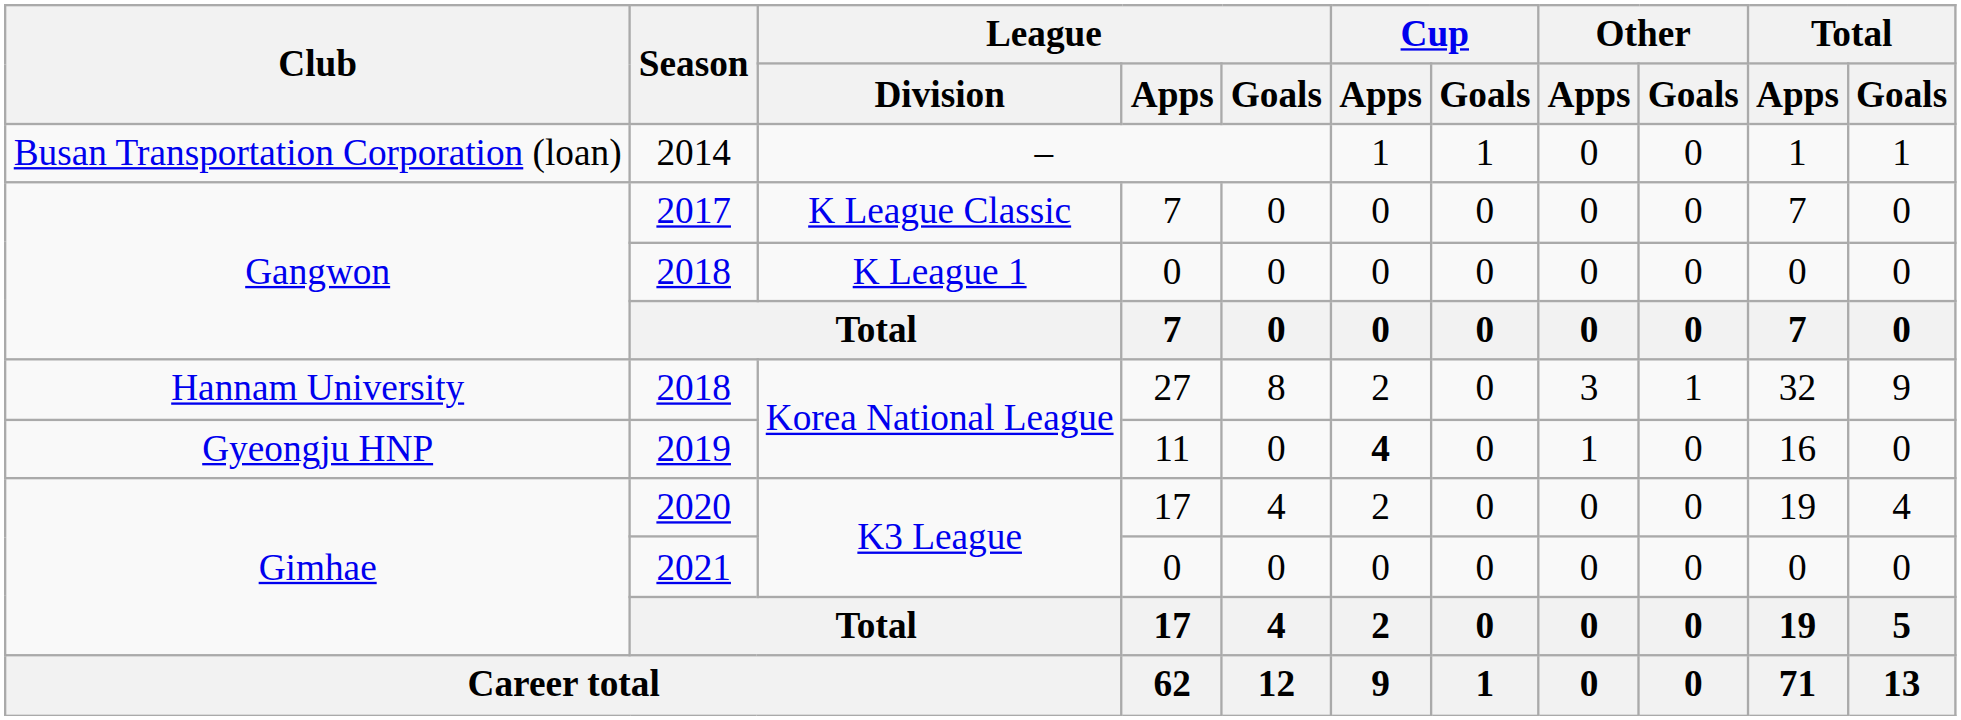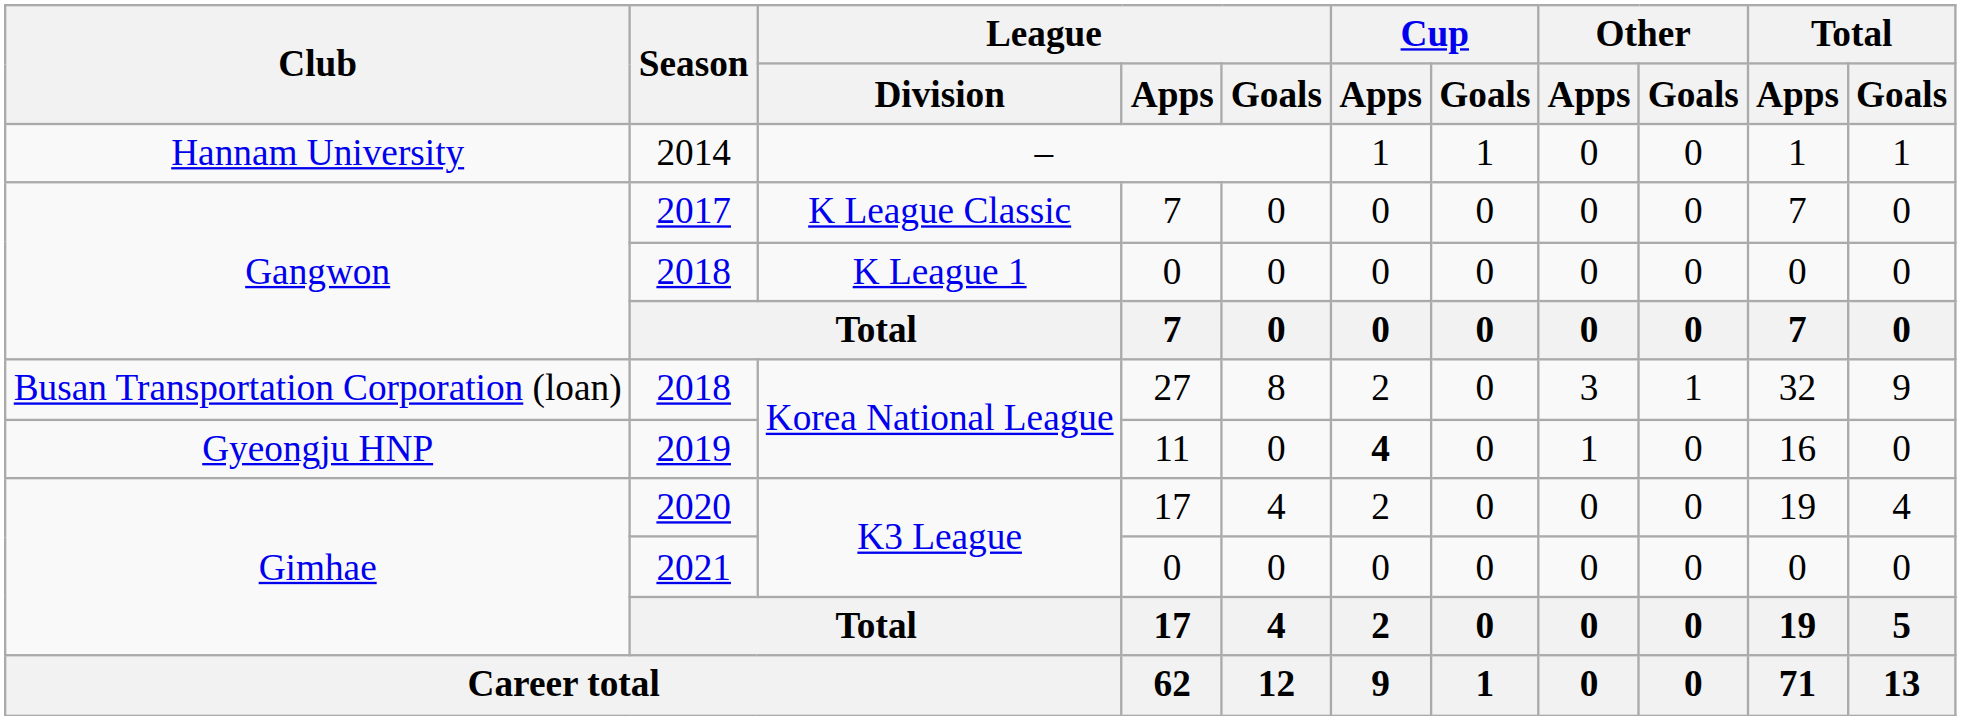(318, 152) Busan Transportation Corporation (loan) -> (318, 152) Hannam University
(318, 388) Hannam University -> (318, 388) Busan Transportation Corporation (loan)
